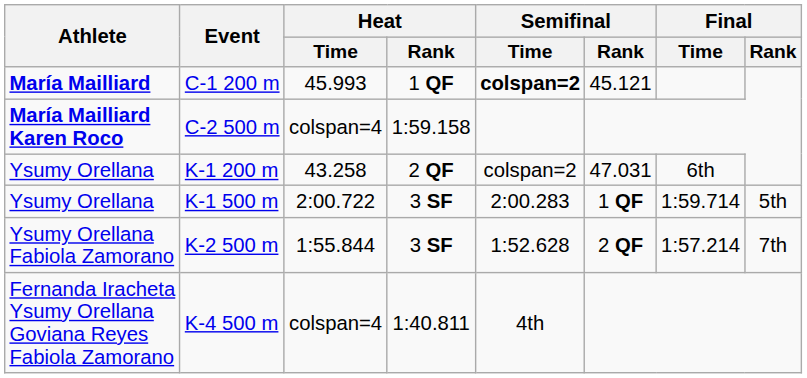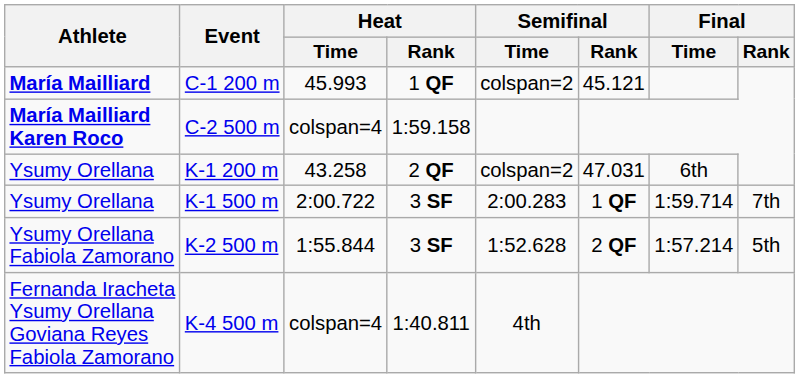(530, 83) bold -> (527, 83) normal
(773, 202) 5th -> (766, 202) 7th
(773, 246) 7th -> (766, 246) 5th
